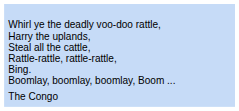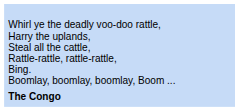(33, 97) normal -> (35, 97) bold
